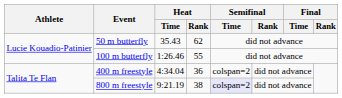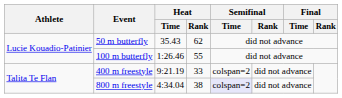(170, 71) 4:34.04 -> (170, 71) 9:21.19
(198, 71) 36 -> (198, 71) 33
(170, 86) 9:21.19 -> (170, 86) 4:34.04
